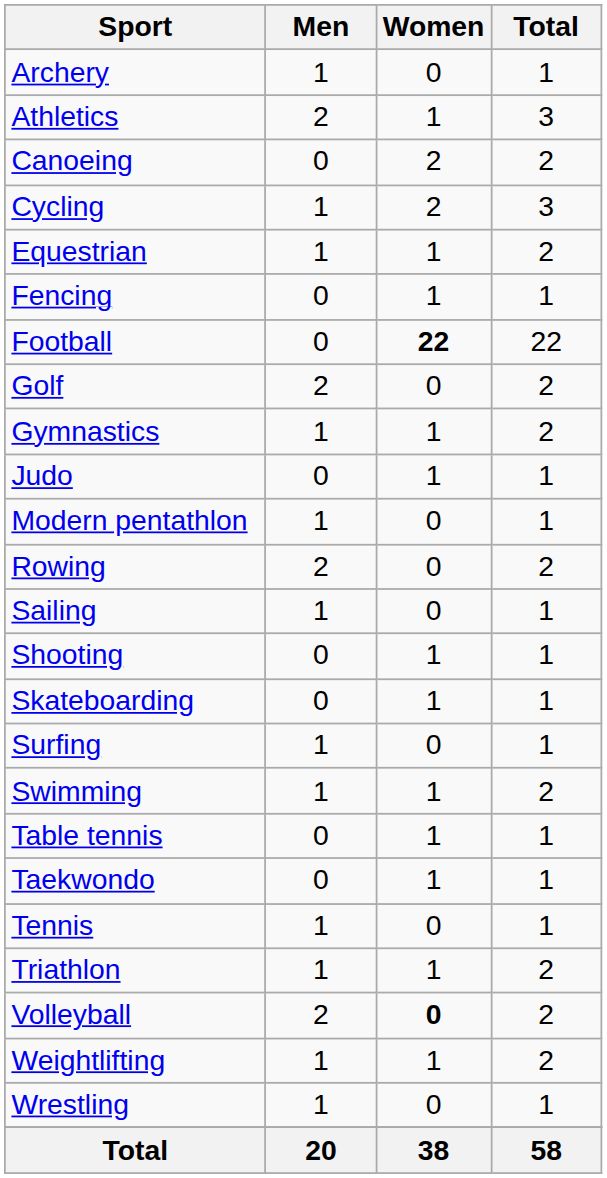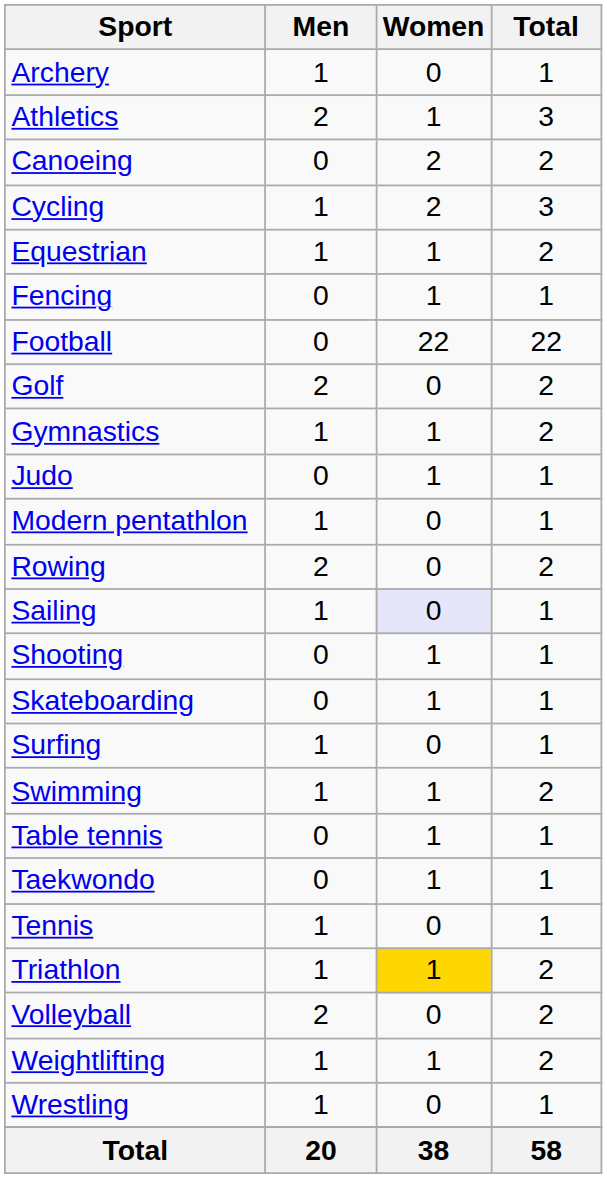(434, 341) bold -> (434, 341) normal
(434, 610) no background -> (434, 610) lavender background
(434, 970) no background -> (434, 970) gold background
(434, 1015) bold -> (434, 1015) normal
